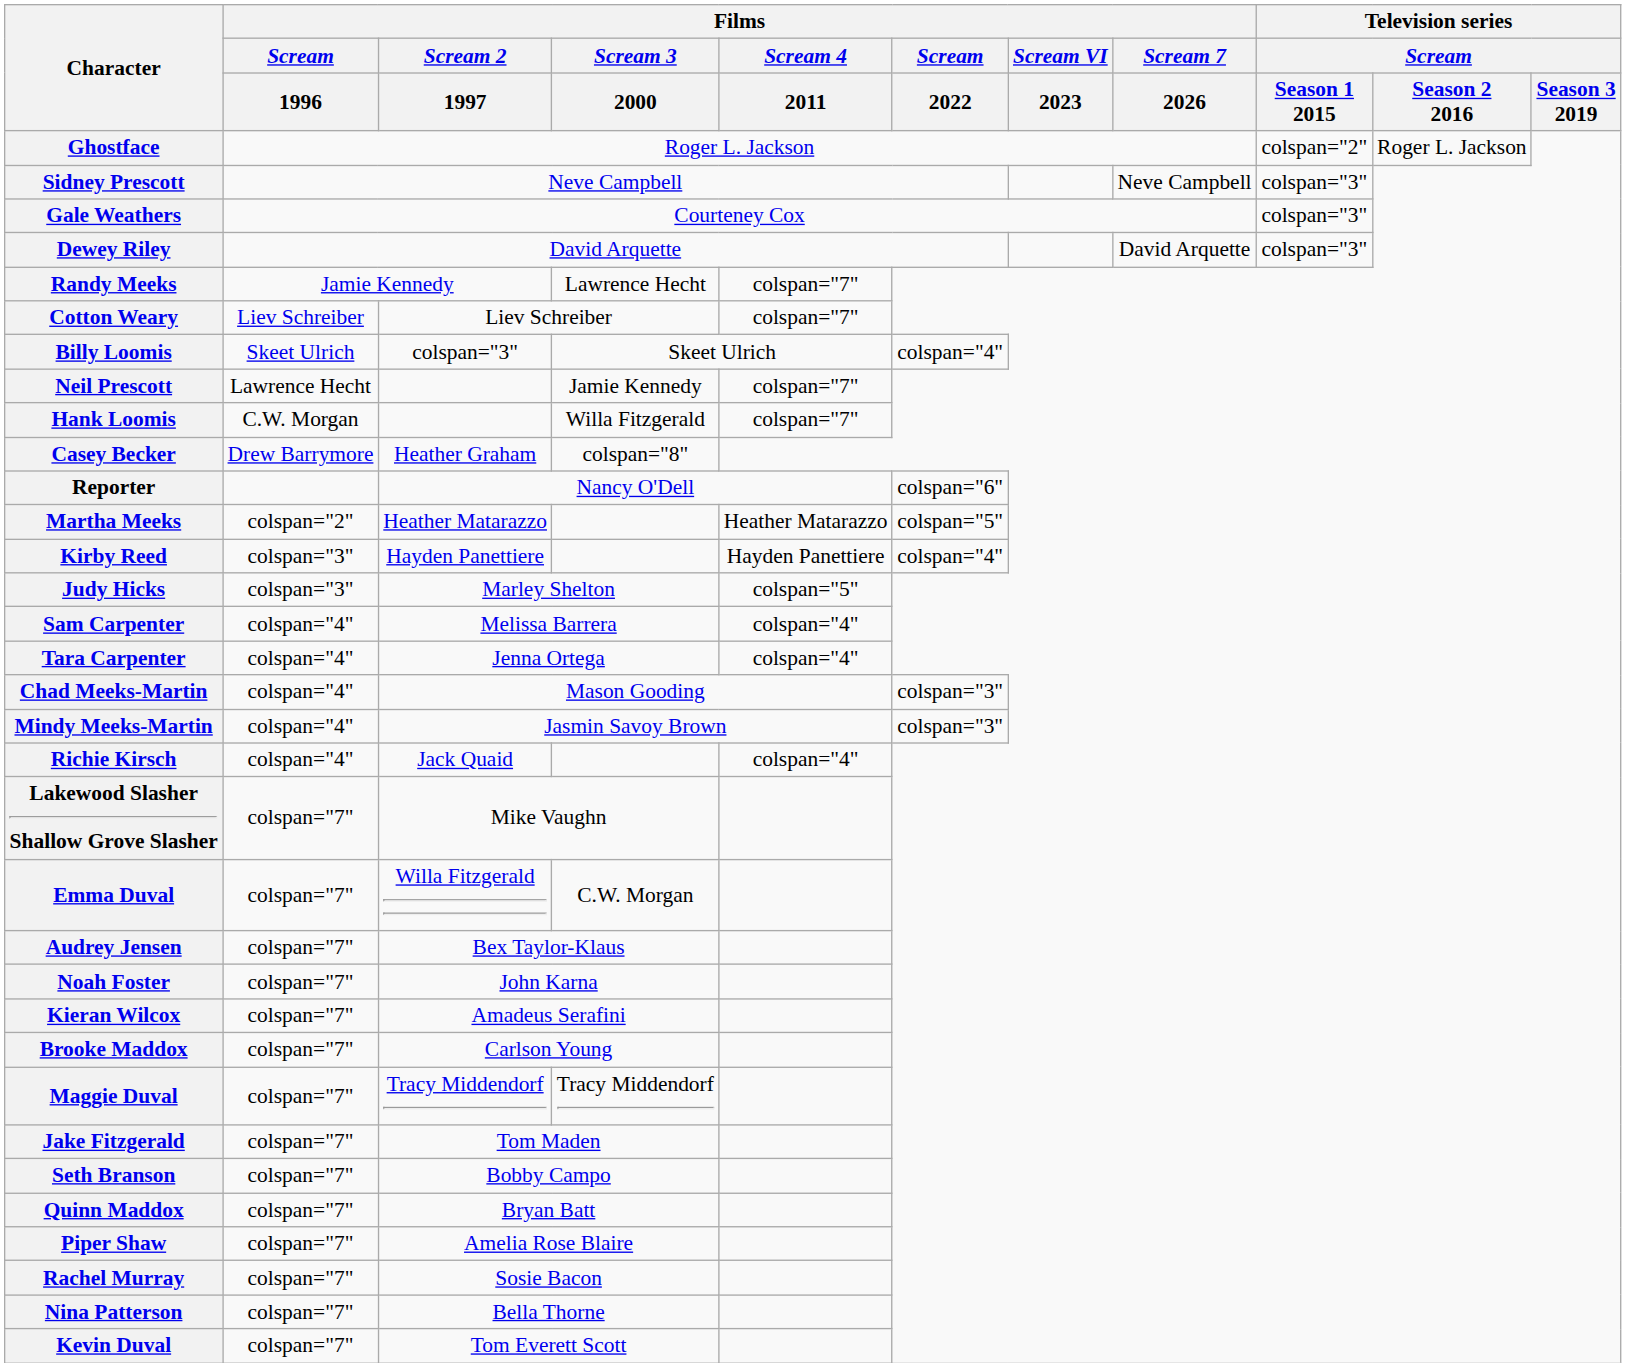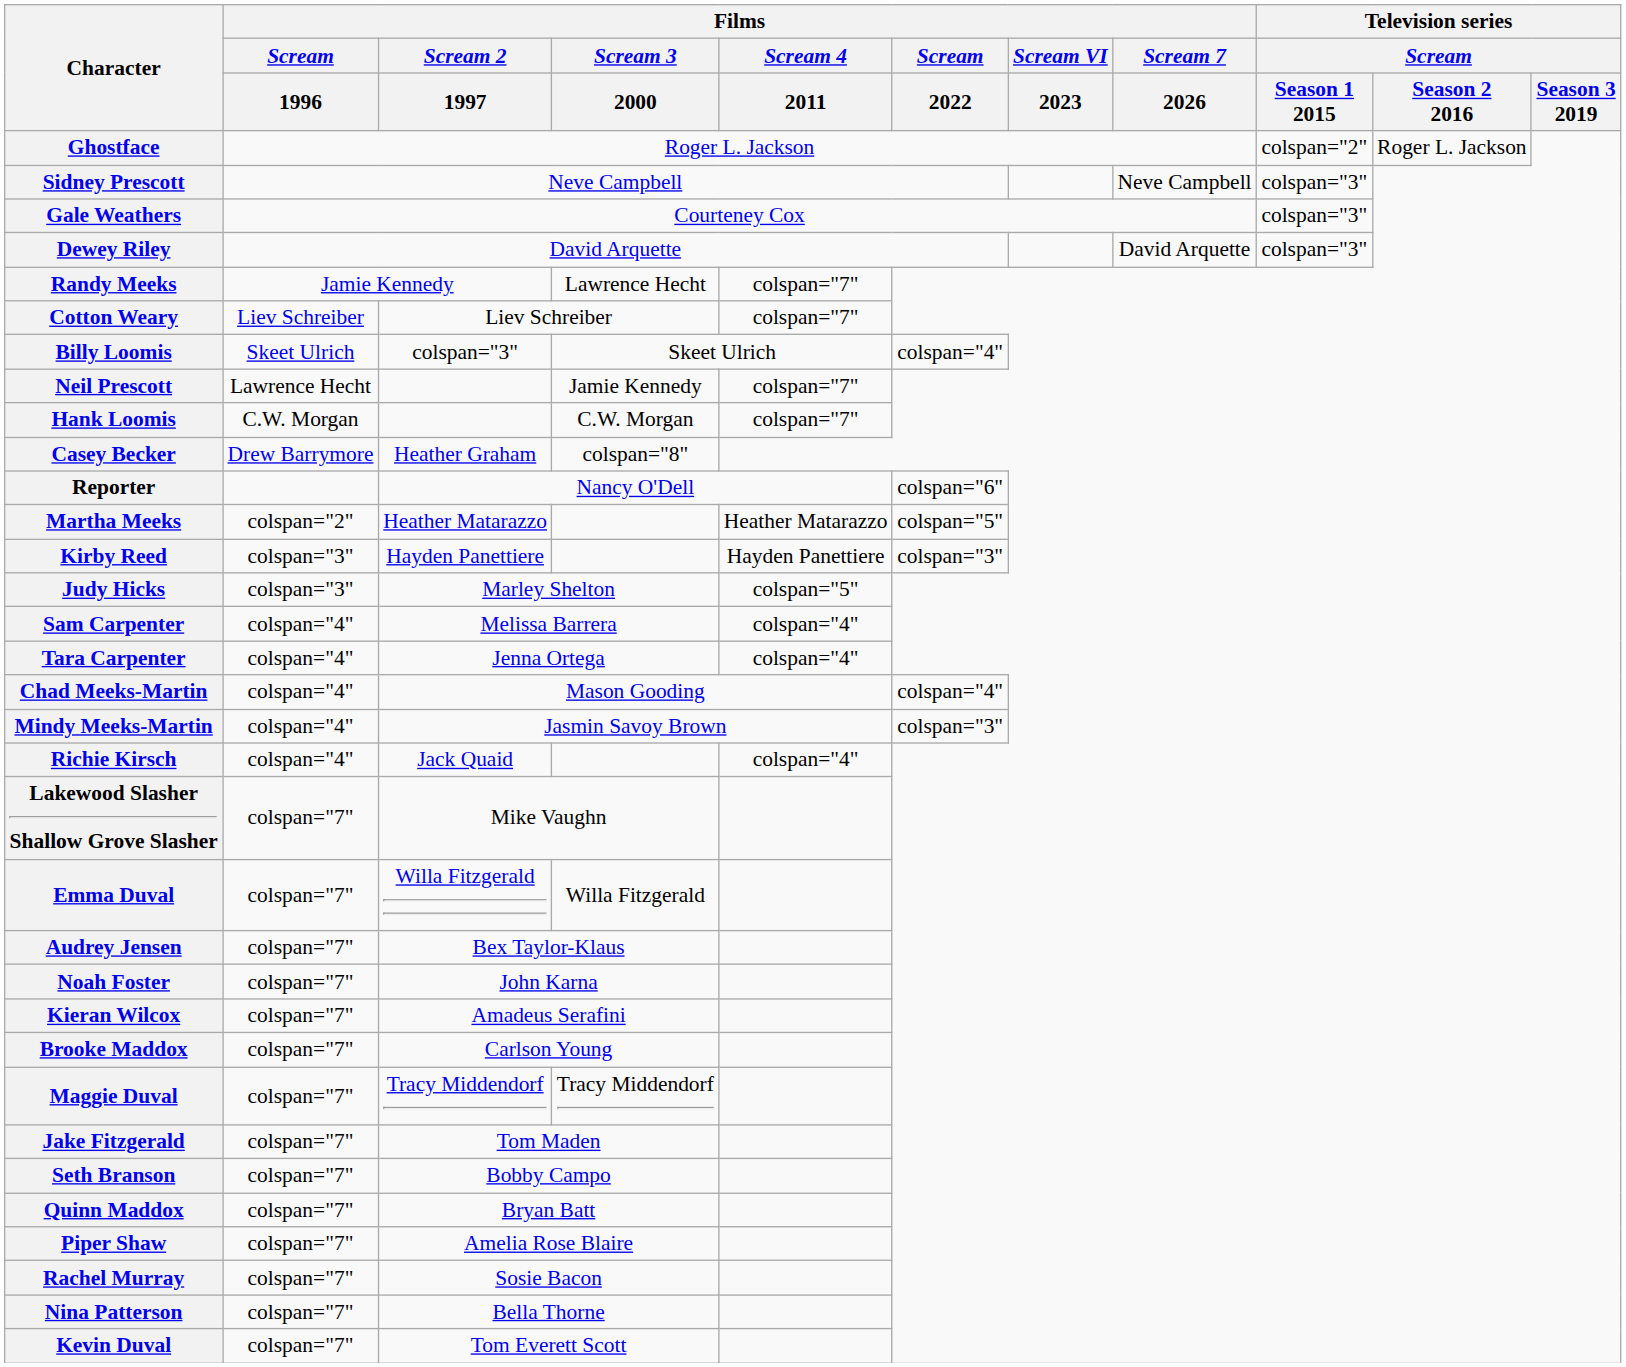(635, 419) Willa Fitzgerald -> (635, 419) C.W. Morgan
(950, 555) colspan="4" -> (950, 555) colspan="3"
(950, 691) colspan="3" -> (950, 691) colspan="4"
(635, 894) C.W. Morgan -> (635, 894) Willa Fitzgerald
